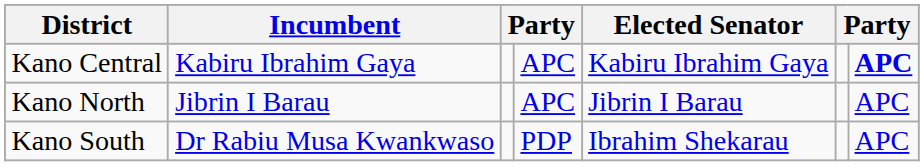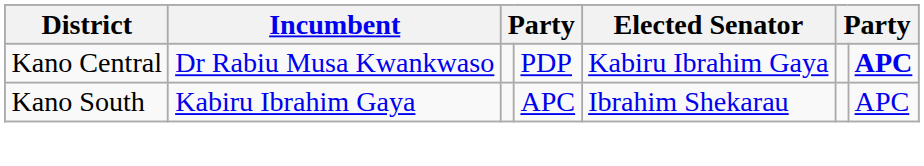(295, 63) Kabiru Ibrahim Gaya -> (335, 63) Dr Rabiu Musa Kwankwaso
(548, 63) APC -> (546, 63) PDP
- row: (78, 102)
(335, 141) Dr Rabiu Musa Kwankwaso -> (295, 102) Kabiru Ibrahim Gaya
(546, 141) PDP -> (548, 102) APC
